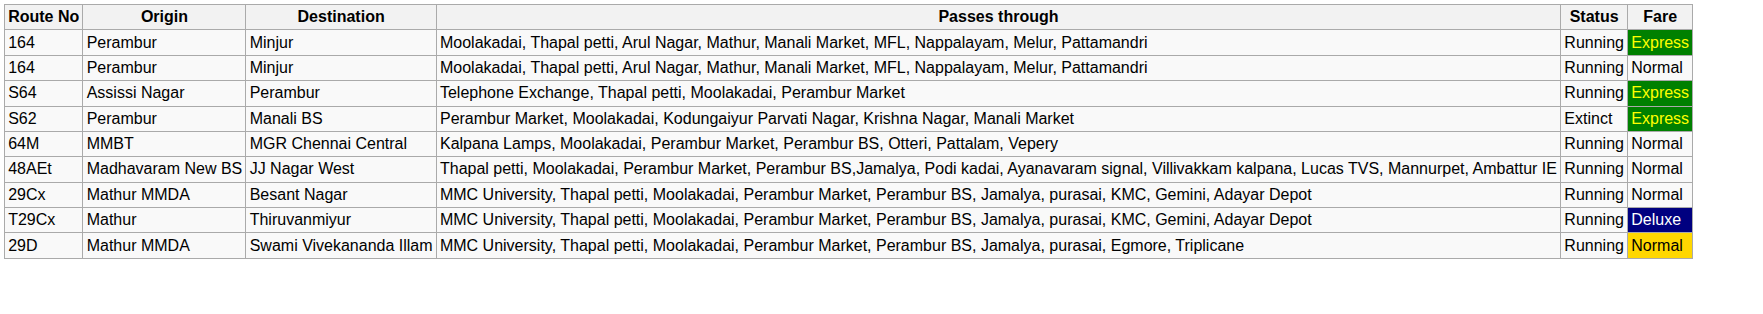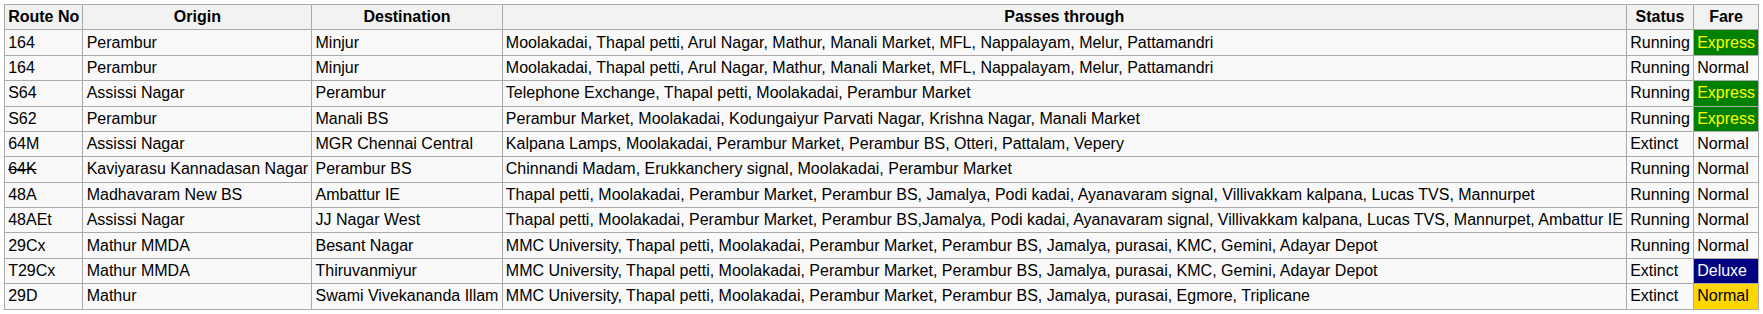(1588, 118) Extinct -> (1660, 118) Running
(110, 144) MMBT -> (136, 144) Assissi Nagar
(1594, 144) Running -> (1654, 144) Extinct
+ row: (22, 169)
+ row: (22, 194)
(164, 169) Madhavaram New BS -> (136, 220) Assissi Nagar
(112, 220) Mathur -> (138, 270) Mathur MMDA
(1594, 220) Running -> (1654, 270) Extinct
(138, 245) Mathur MMDA -> (112, 296) Mathur
(1594, 245) Running -> (1654, 296) Extinct
